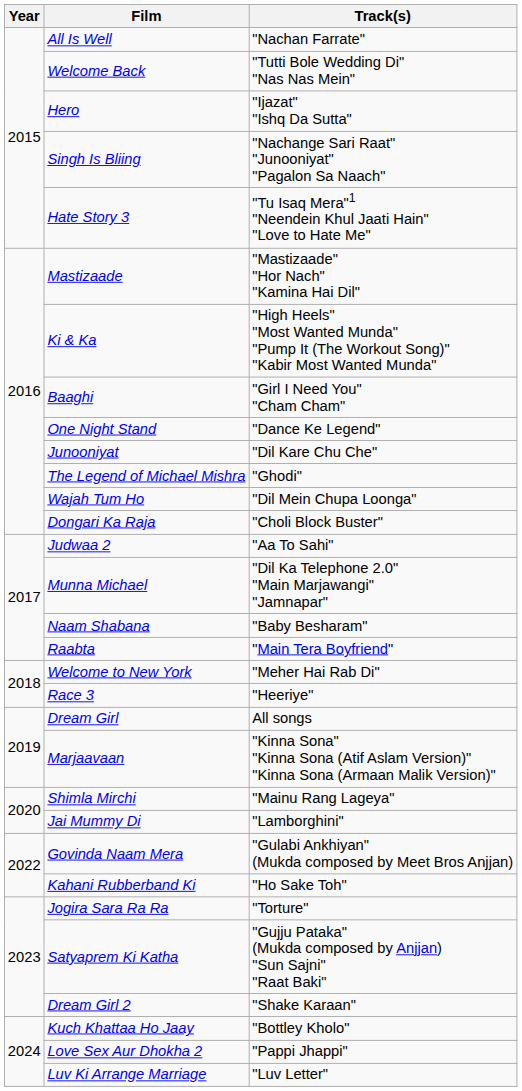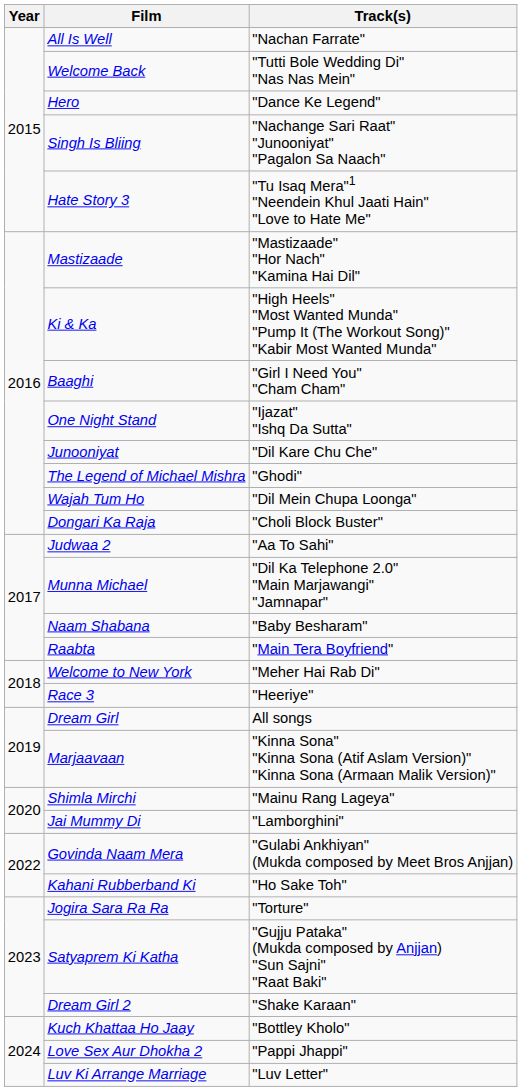(302, 111) "Ijazat" "Ishq Da Sutta" -> (316, 102) "Dance Ke Legend"
(316, 428) "Dance Ke Legend" -> (302, 420) "Ijazat" "Ishq Da Sutta"
